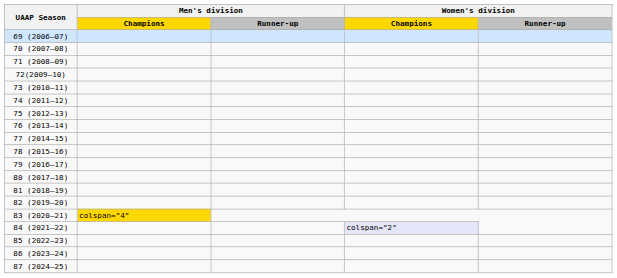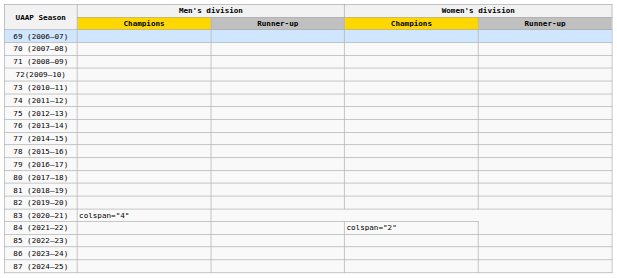(104, 215) gold background -> (104, 215) no background
(372, 228) lavender background -> (372, 228) no background
